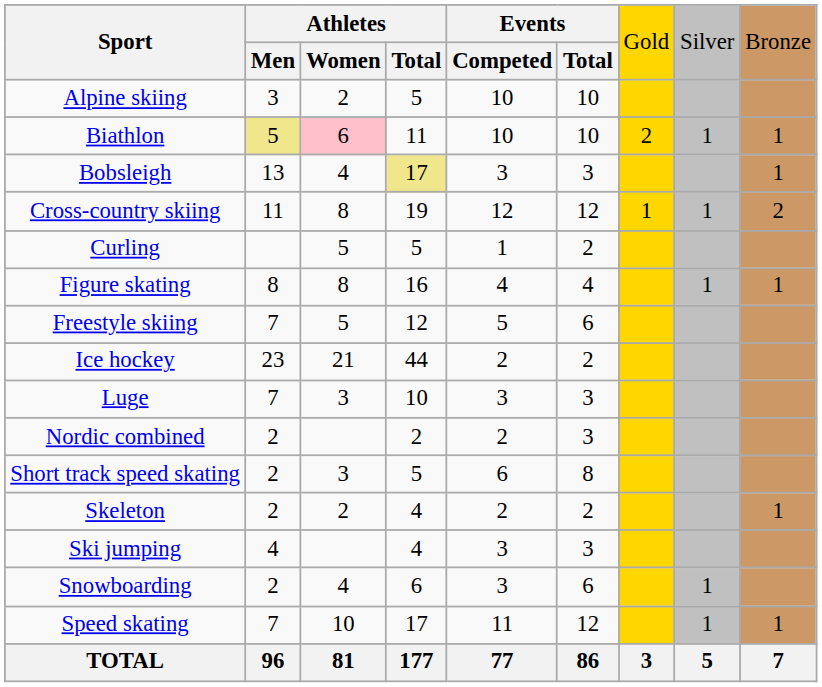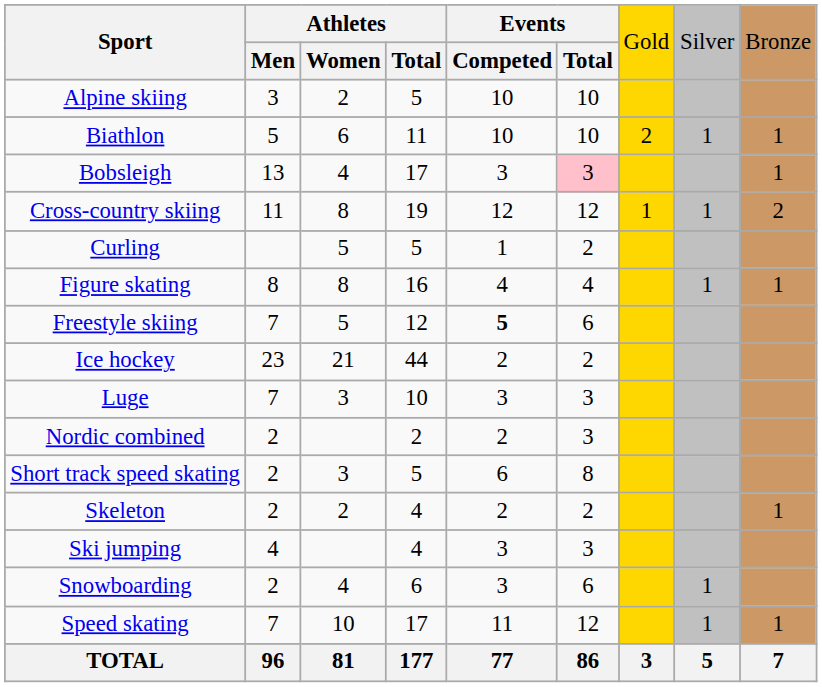(273, 135) khaki background -> (273, 135) no background
(343, 135) pink background -> (343, 135) no background
(416, 173) khaki background -> (416, 173) no background
(588, 173) no background -> (588, 173) pink background
(502, 323) normal -> (502, 323) bold
